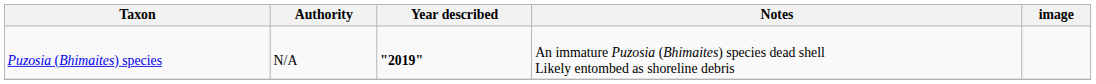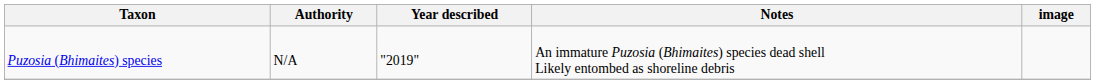(402, 60) bold -> (400, 60) normal
